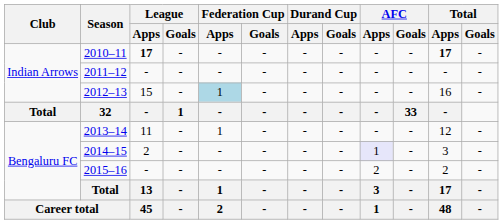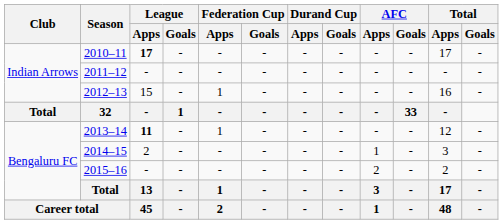(445, 53) bold -> (445, 53) normal
(220, 92) lightblue background -> (220, 92) no background
(146, 131) normal -> (146, 131) bold
(376, 151) lavender background -> (376, 151) no background
